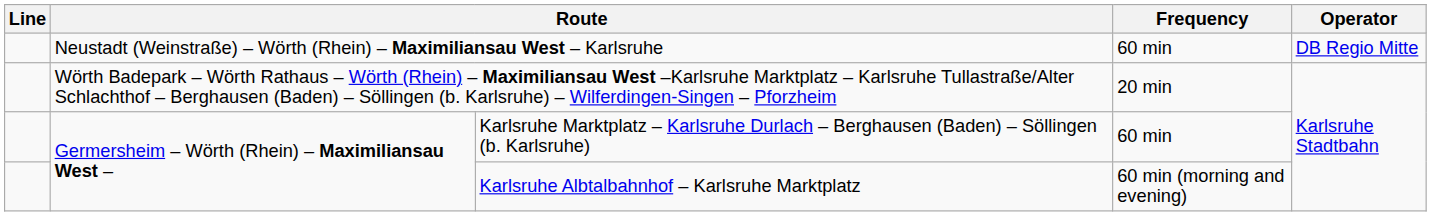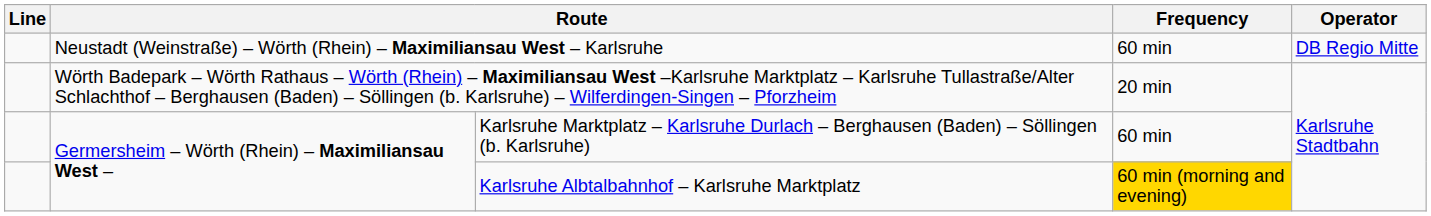(1201, 185) no background -> (1201, 185) gold background
